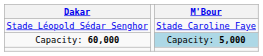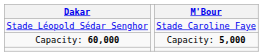(206, 40) lightblue background -> (206, 40) no background
